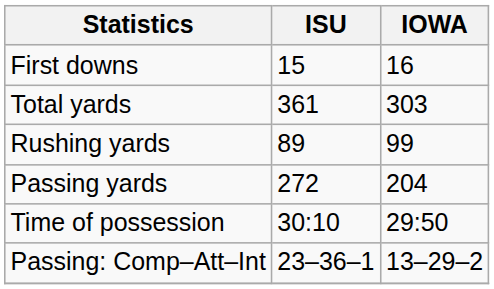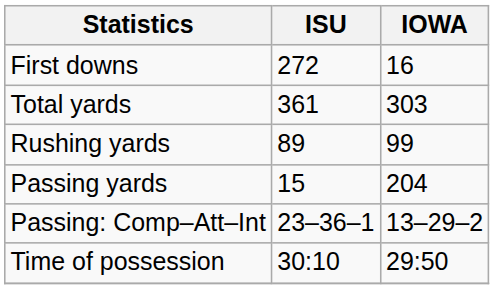(291, 64) 15 -> (298, 64) 272
(298, 183) 272 -> (291, 183) 15
rows swapped: (138, 262) <-> (118, 223)
